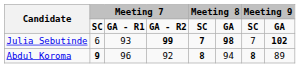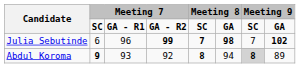(126, 41) 93 -> (126, 41) 96
(126, 56) 96 -> (126, 56) 93
(253, 56) no background -> (253, 56) lightgrey background
